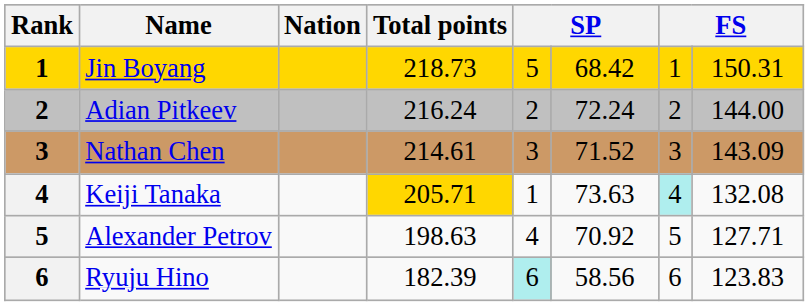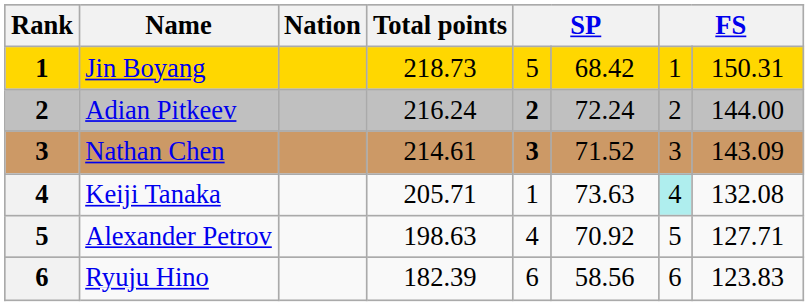(532, 109) normal -> (532, 109) bold
(532, 151) normal -> (532, 151) bold
(440, 194) gold background -> (440, 194) no background
(532, 278) paleturquoise background -> (532, 278) no background
